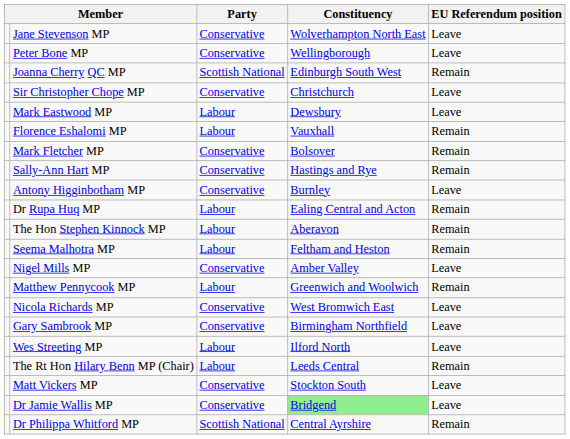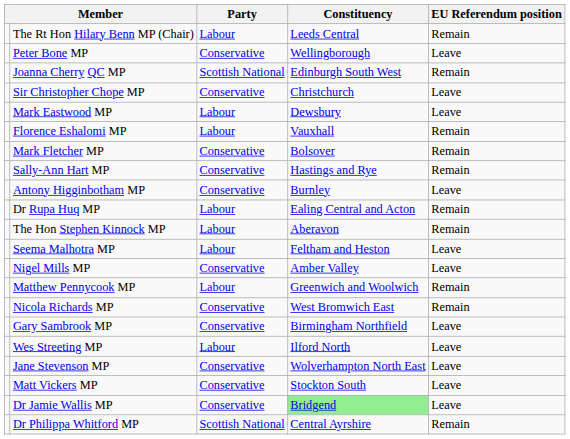rows swapped: (103, 365) <-> (61, 33)
(450, 248) Remain -> (446, 248) Leave
(446, 307) Leave -> (450, 307) Remain
